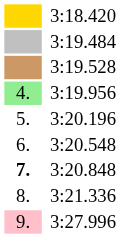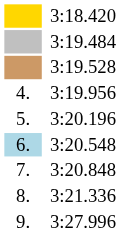(23, 93) lightgreen background -> (23, 93) no background
(23, 144) no background -> (23, 144) lightblue background
(23, 170) bold -> (23, 170) normal
(23, 221) pink background -> (23, 221) no background
